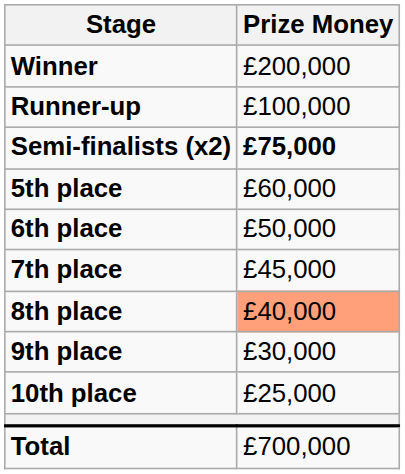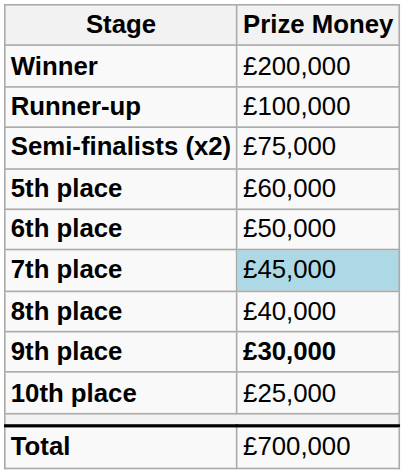(290, 147) bold -> (290, 147) normal
(290, 270) no background -> (290, 270) lightblue background
(290, 310) lightsalmon background -> (290, 310) no background
(290, 351) normal -> (290, 351) bold
